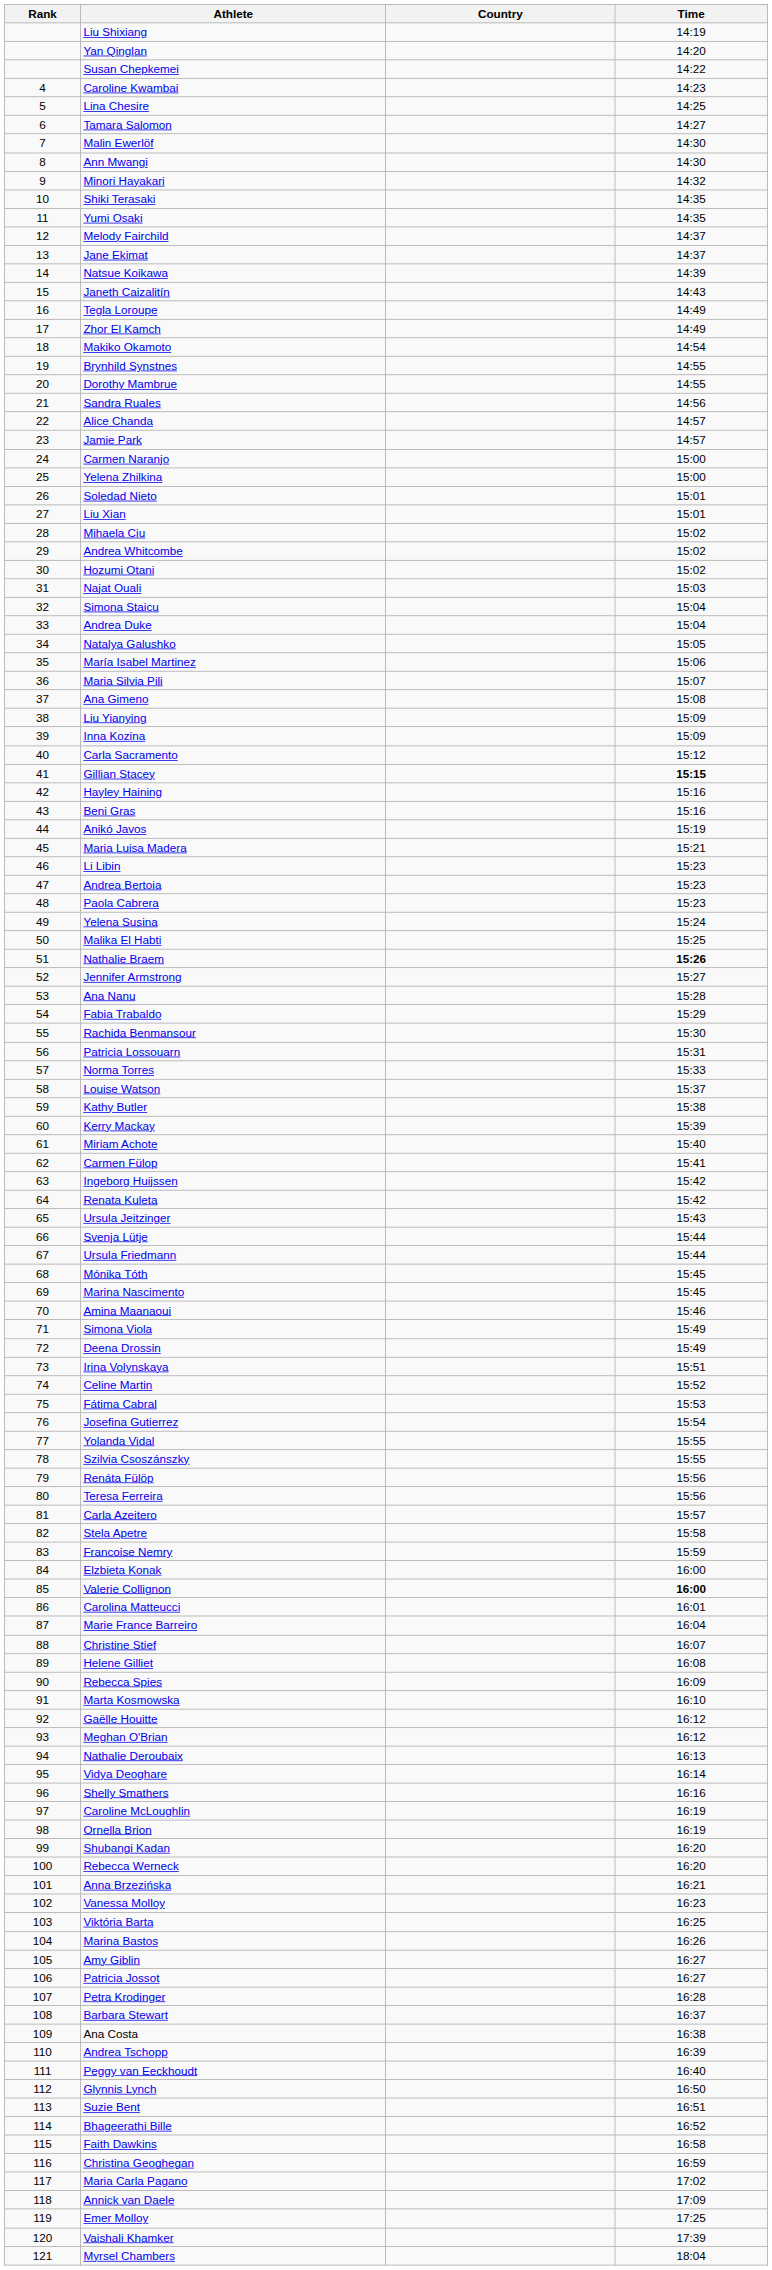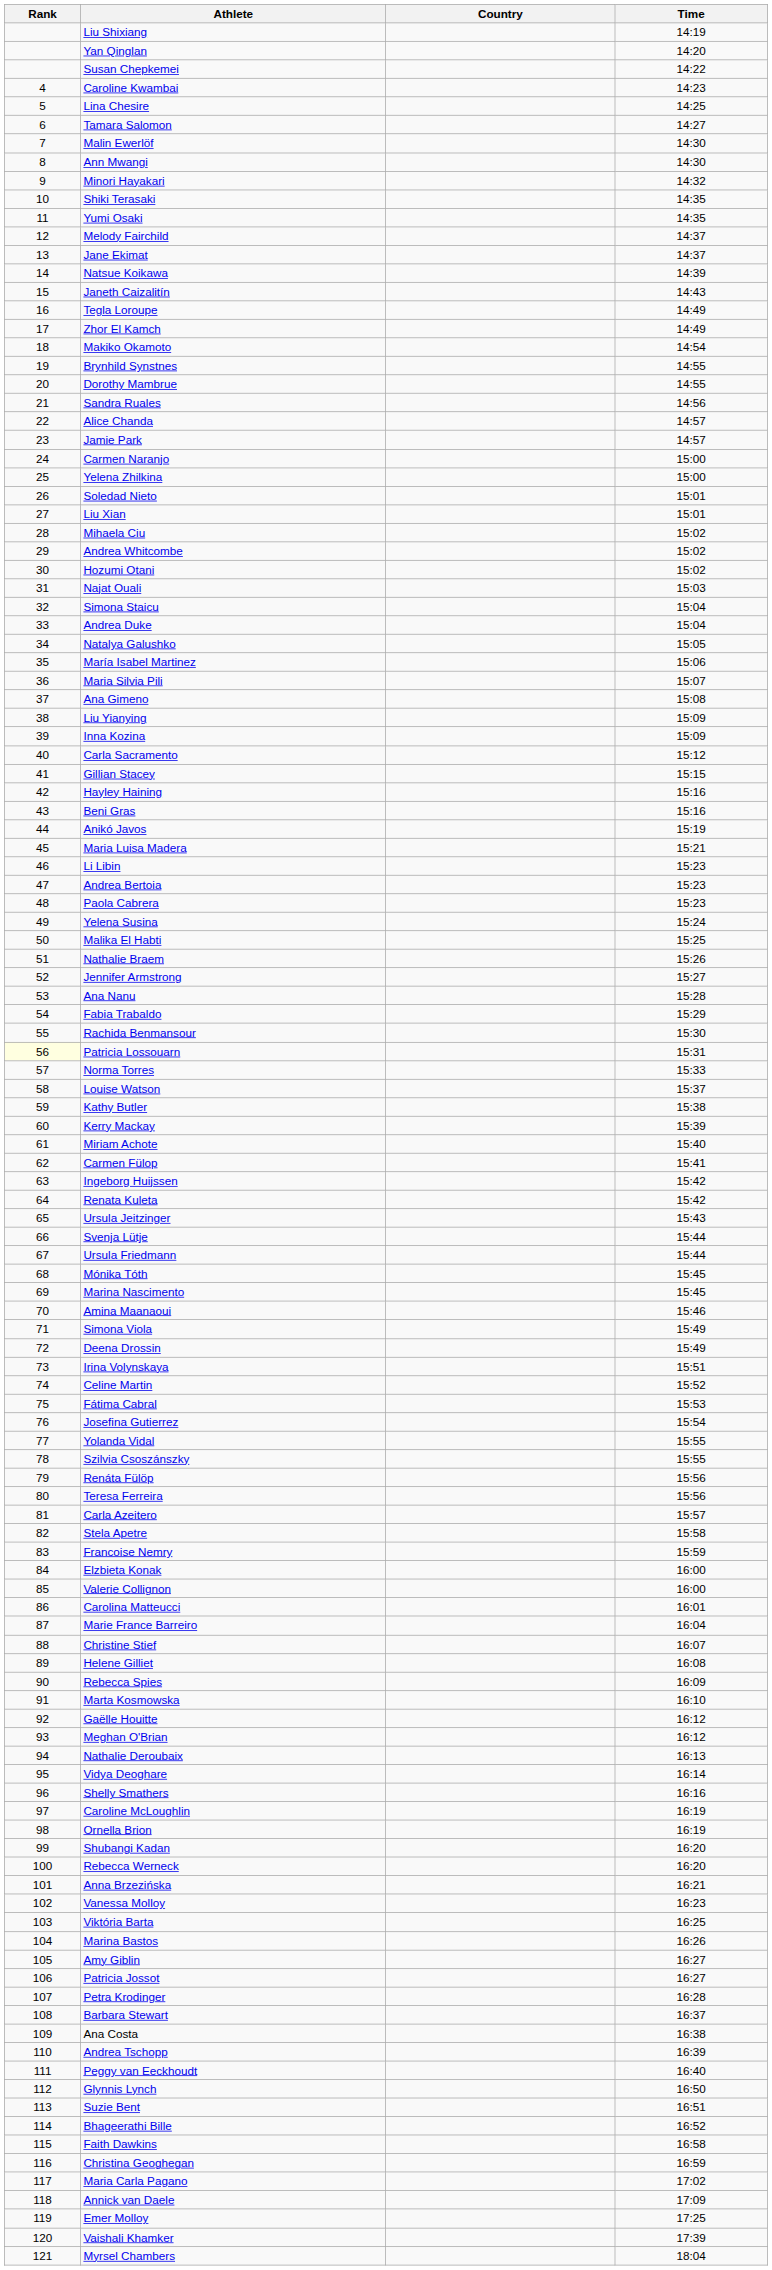(691, 773) bold -> (691, 773) normal
(691, 959) bold -> (691, 959) normal
(43, 1051) no background -> (43, 1051) lightyellow background
(691, 1589) bold -> (691, 1589) normal
